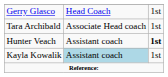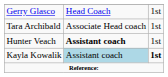(94, 40) normal -> (96, 40) bold
(156, 40) bold -> (156, 40) normal
(156, 55) normal -> (156, 55) bold
